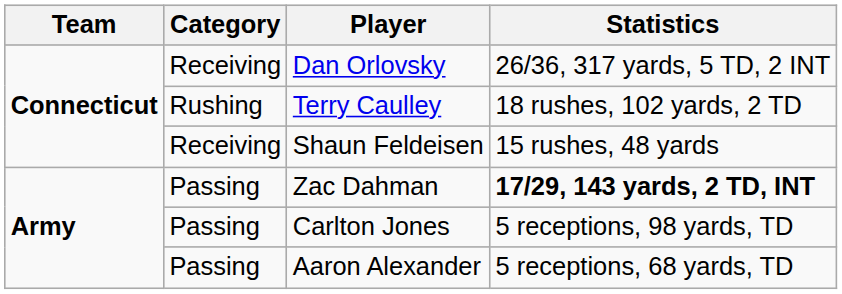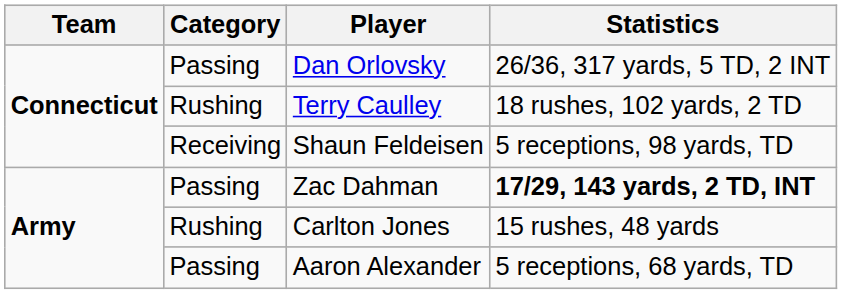(225, 65) Receiving -> (215, 65) Passing
(607, 146) 15 rushes, 48 yards -> (644, 146) 5 receptions, 98 yards, TD
(215, 226) Passing -> (216, 226) Rushing
(644, 226) 5 receptions, 98 yards, TD -> (607, 226) 15 rushes, 48 yards
